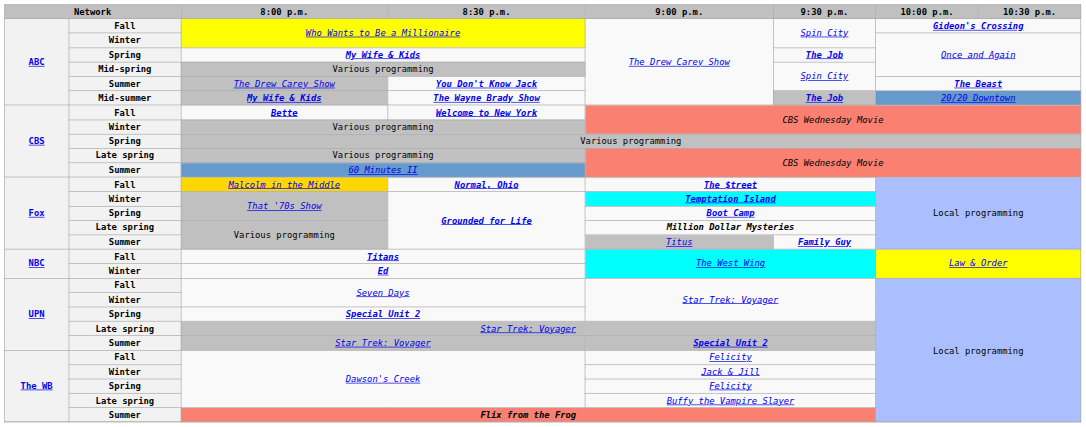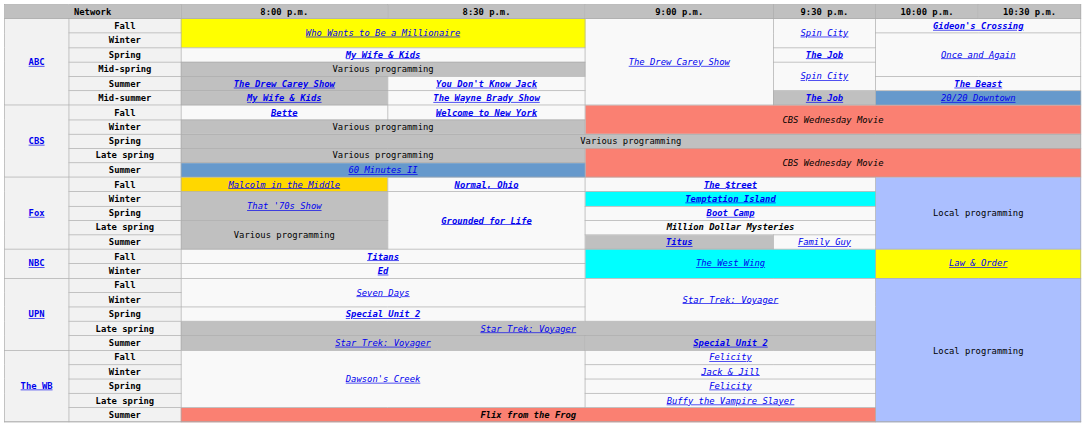(284, 84) normal -> (284, 84) bold
(679, 242) normal -> (679, 242) bold
(824, 242) bold -> (824, 242) normal
